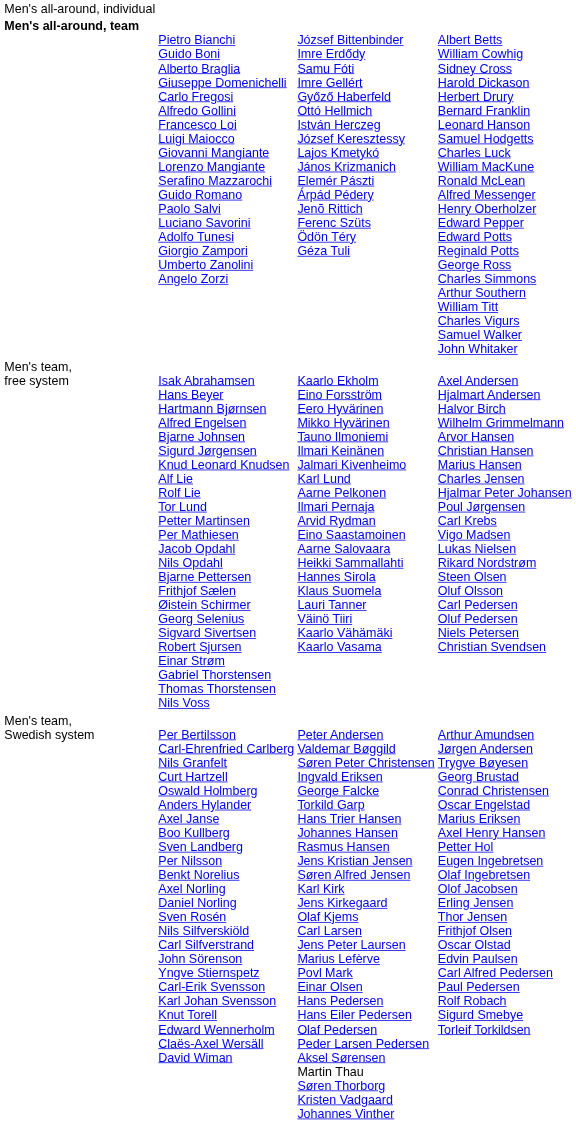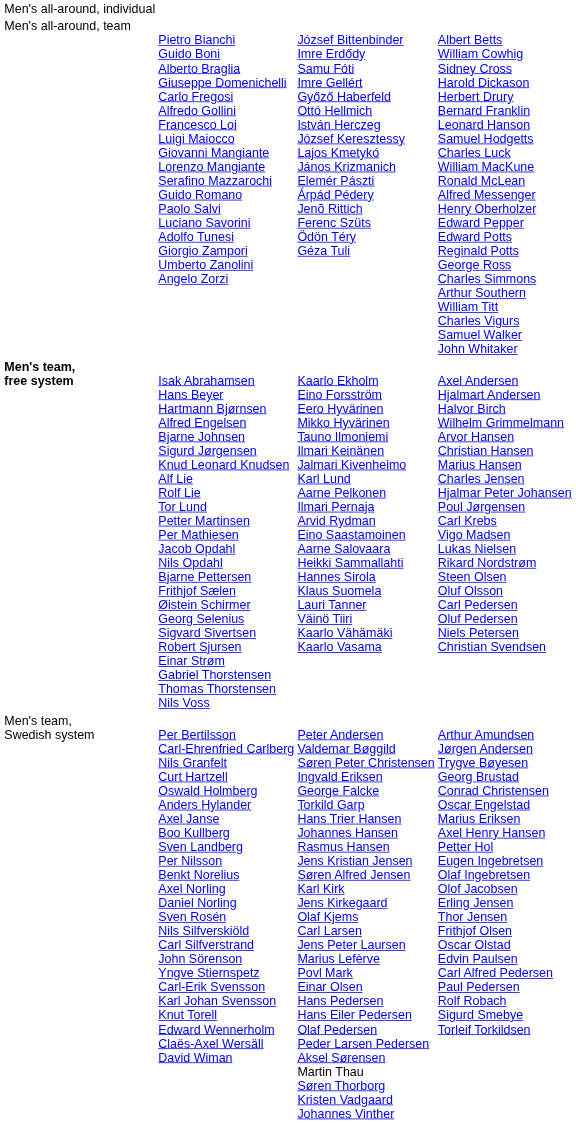(72, 26) bold -> (68, 26) normal
(38, 373) normal -> (40, 373) bold
